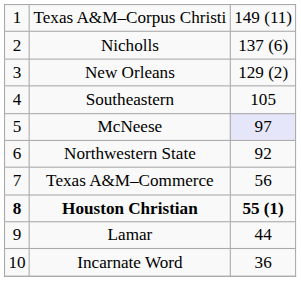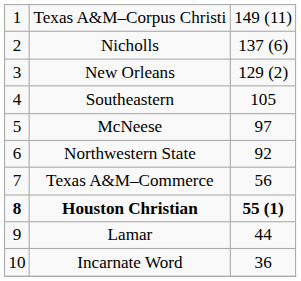(263, 126) lavender background -> (263, 126) no background
